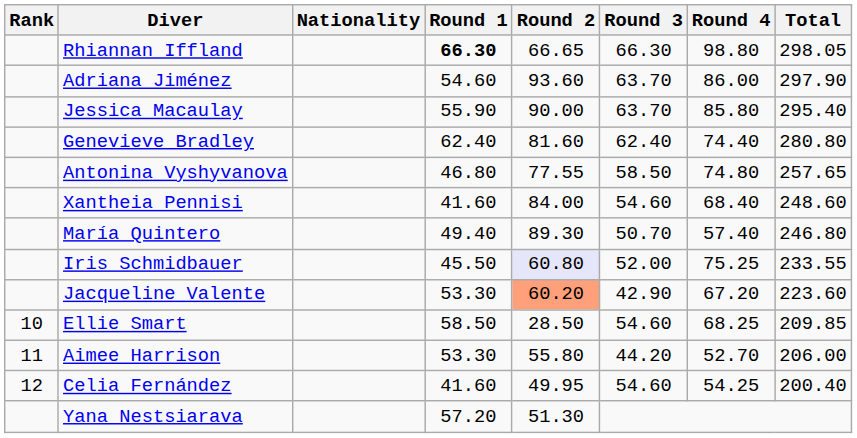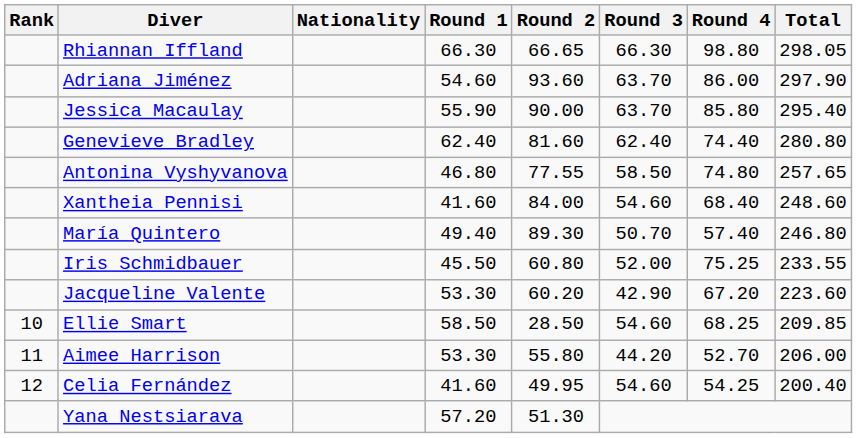(468, 50) bold -> (468, 50) normal
(556, 264) lavender background -> (556, 264) no background
(556, 295) lightsalmon background -> (556, 295) no background
